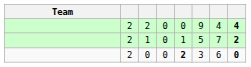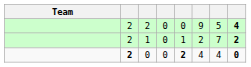(219, 26) 4 -> (219, 26) 5
(201, 40) 5 -> (201, 40) 2
(130, 55) normal -> (130, 55) bold
(201, 55) 3 -> (201, 55) 4
(219, 55) 6 -> (219, 55) 4
